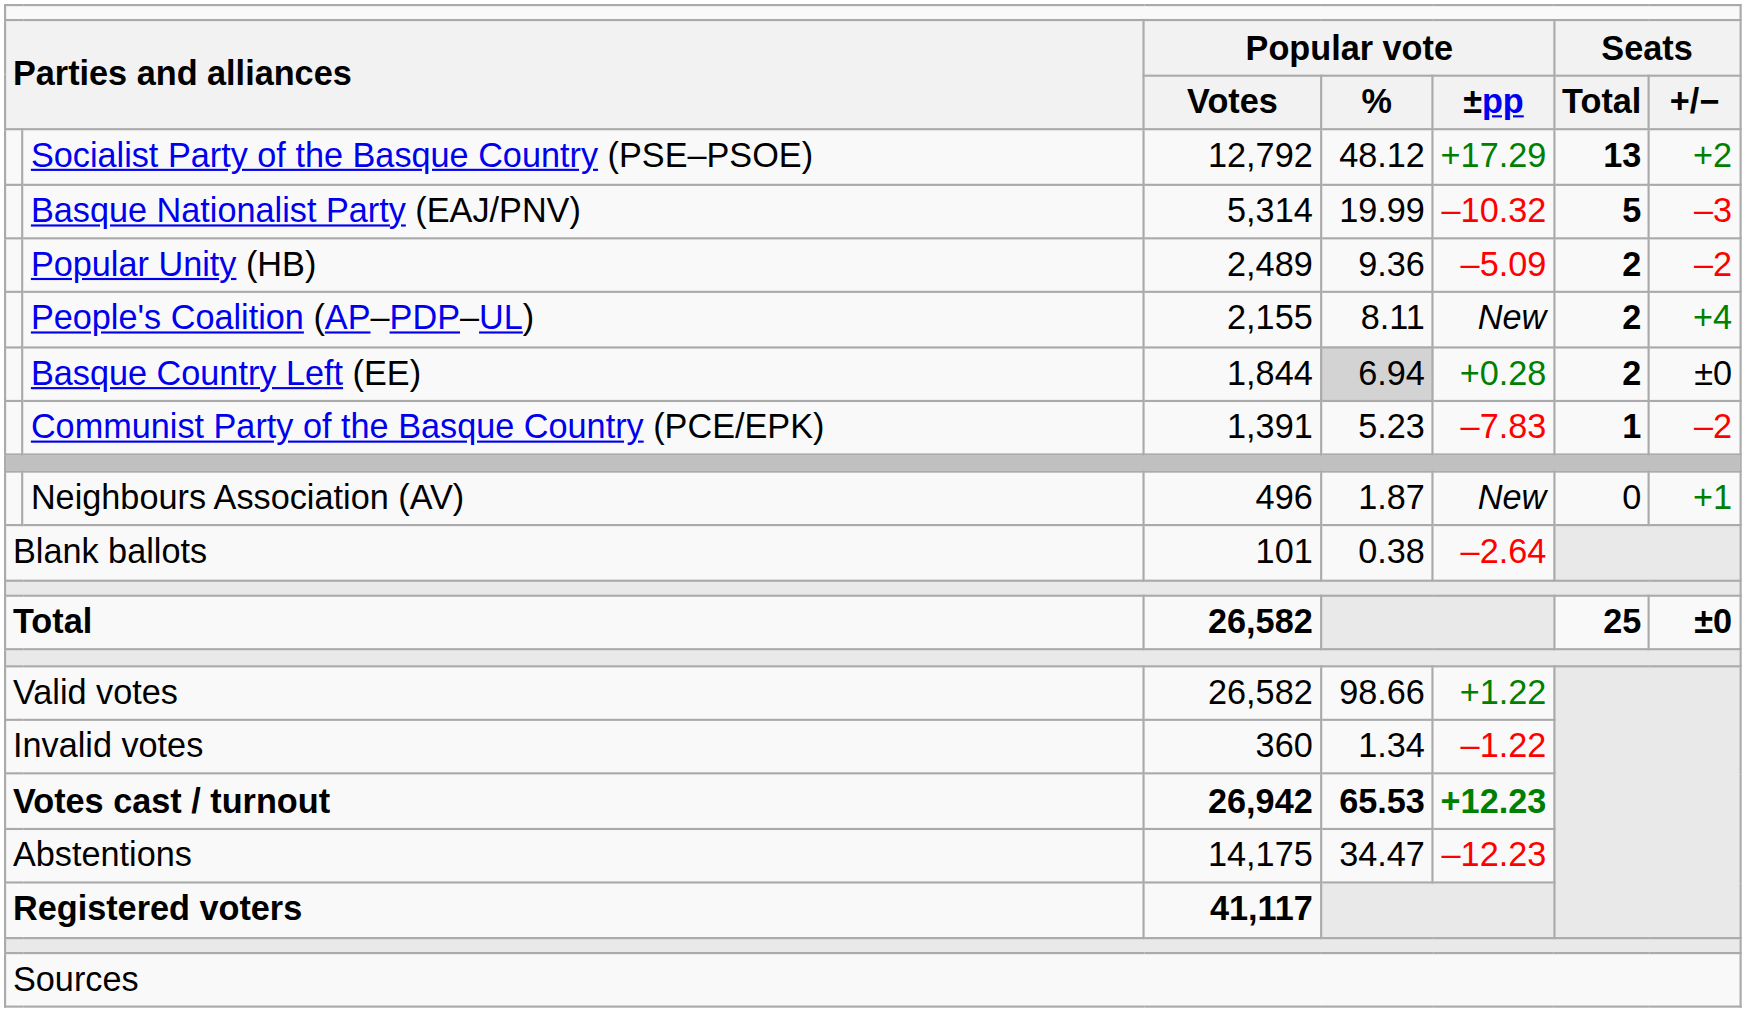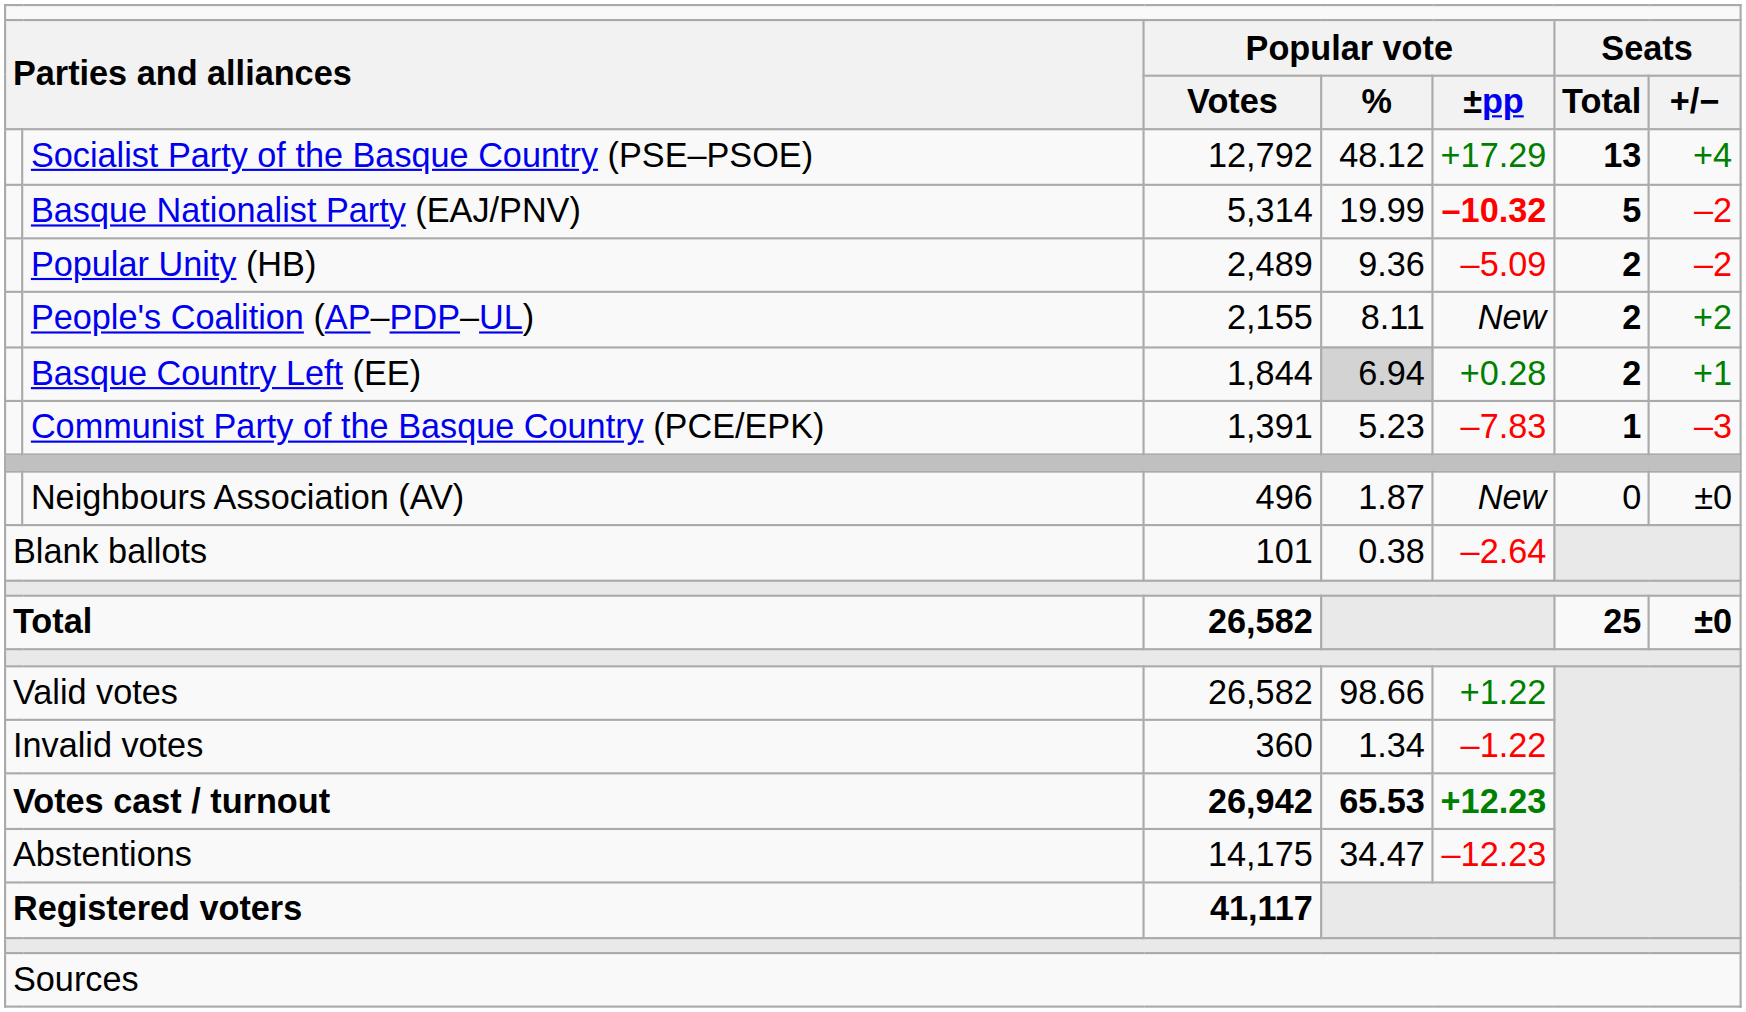(1712, 156) +2 -> (1712, 156) +4
(1494, 210) normal -> (1494, 210) bold
(1713, 210) –3 -> (1713, 210) –2
(1712, 318) +4 -> (1712, 318) +2
(1713, 373) ±0 -> (1712, 373) +1
(1713, 427) –2 -> (1713, 427) –3
(1712, 497) +1 -> (1713, 497) ±0
